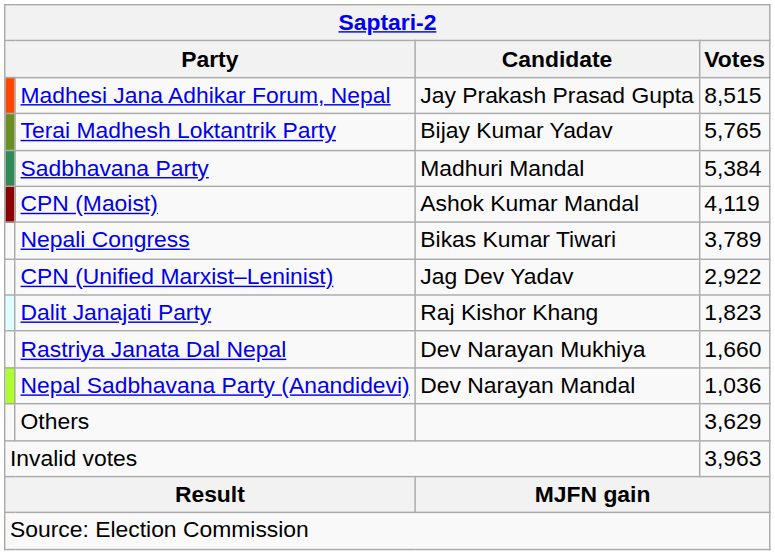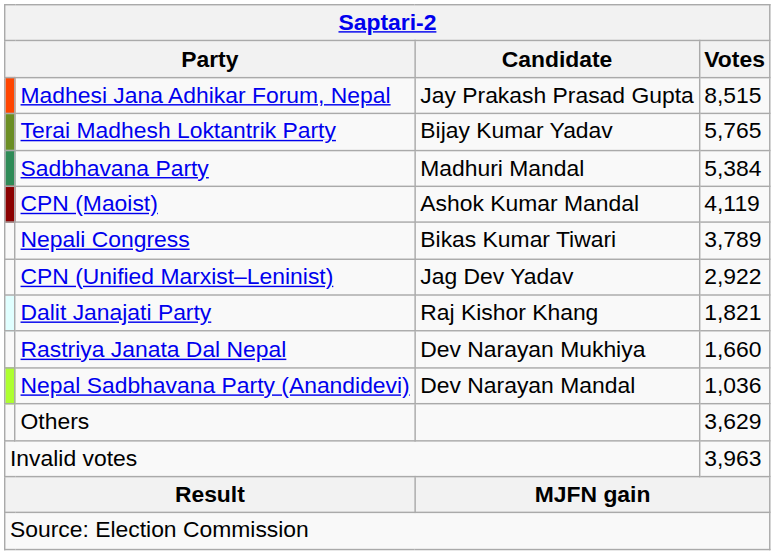(733, 312) 1,823 -> (733, 312) 1,821
